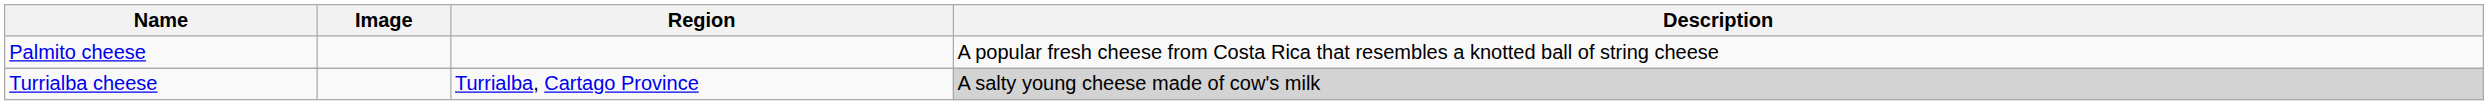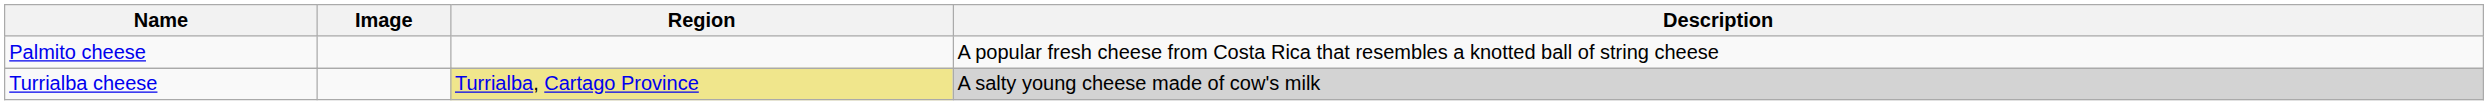(577, 83) no background -> (577, 83) khaki background
